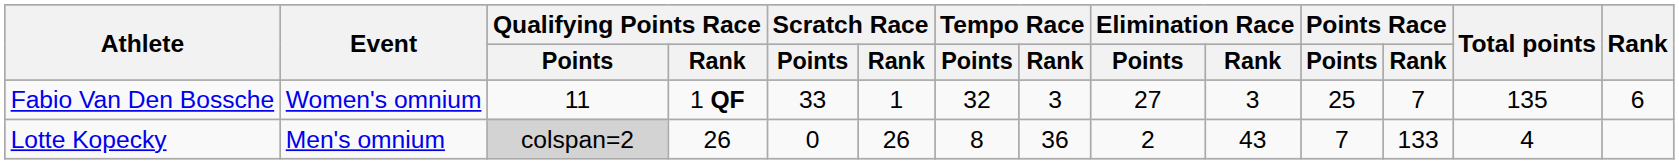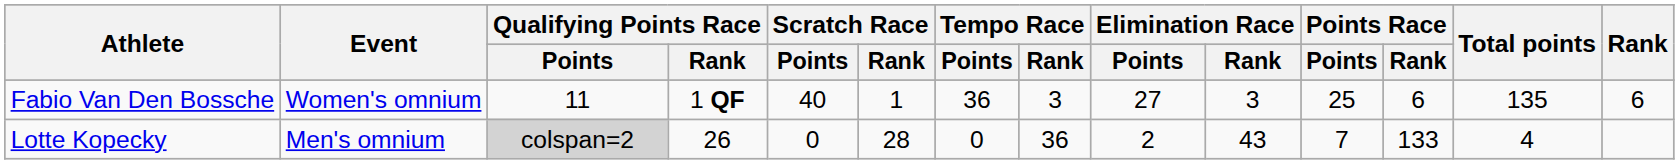(813, 100) 33 -> (813, 100) 40
(977, 100) 32 -> (977, 100) 36
(1418, 100) 7 -> (1418, 100) 6
(896, 139) 26 -> (896, 139) 28
(977, 139) 8 -> (977, 139) 0
